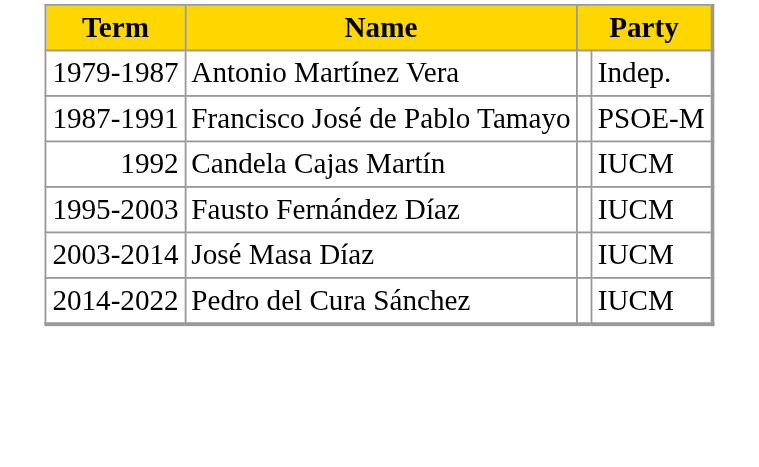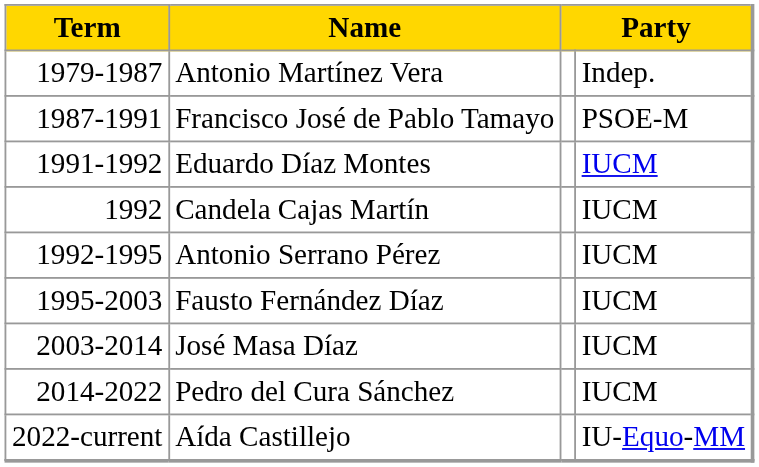+ row: (303, 163)
+ row: (308, 254)
+ row: (263, 436)
